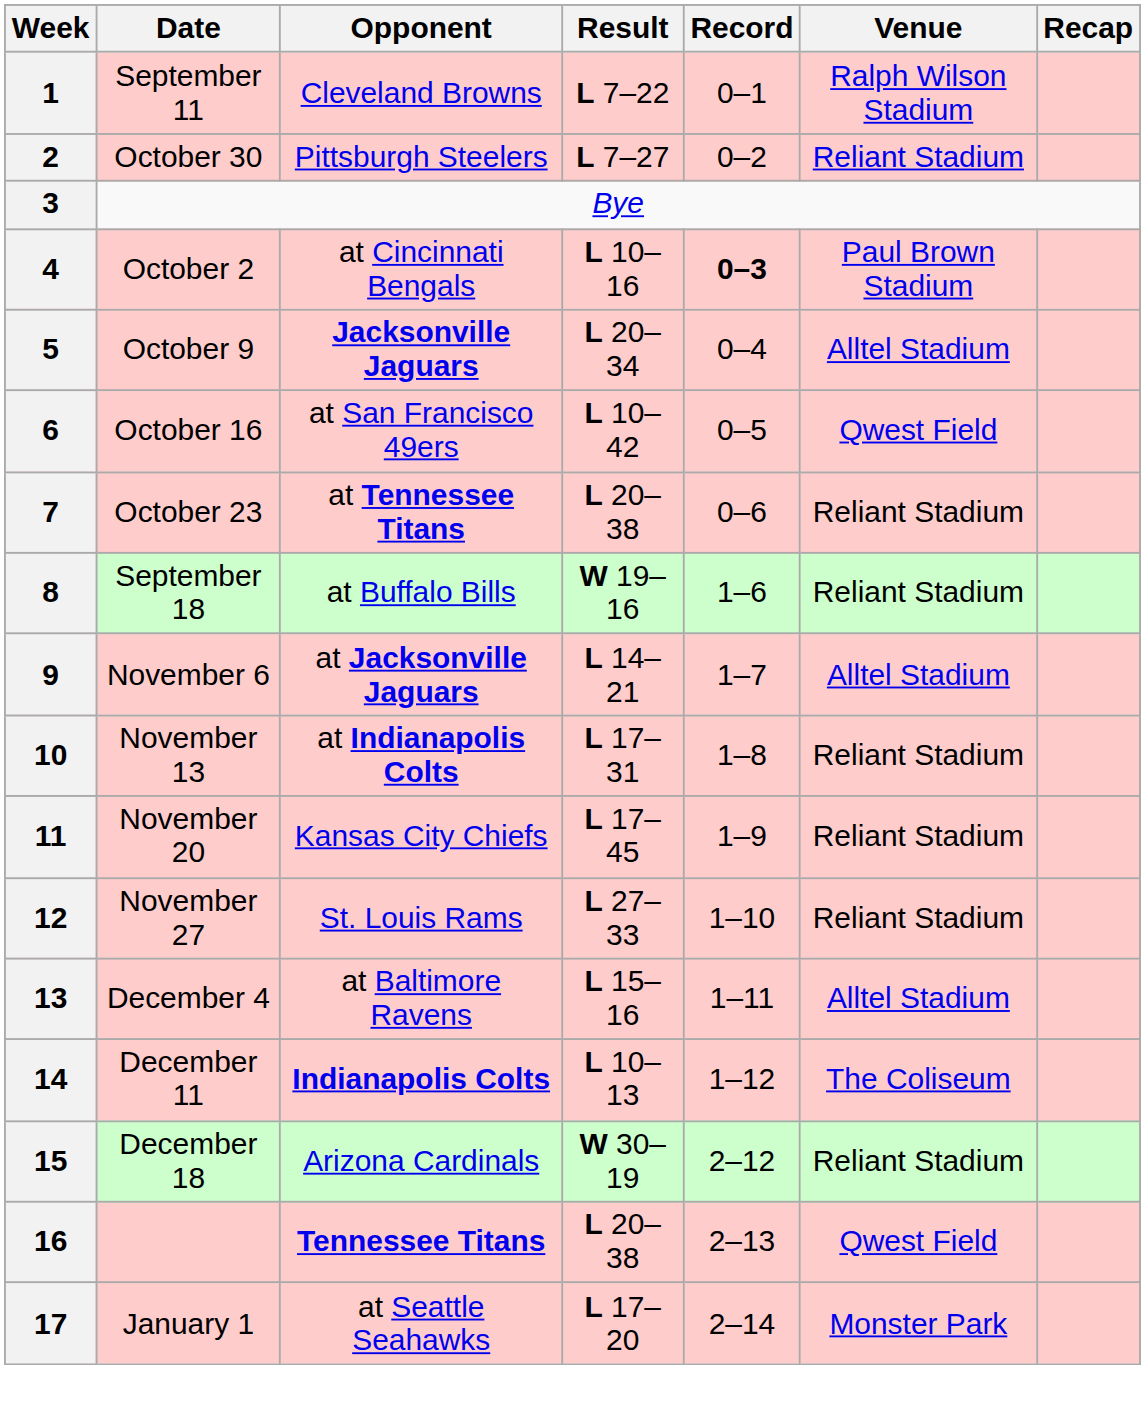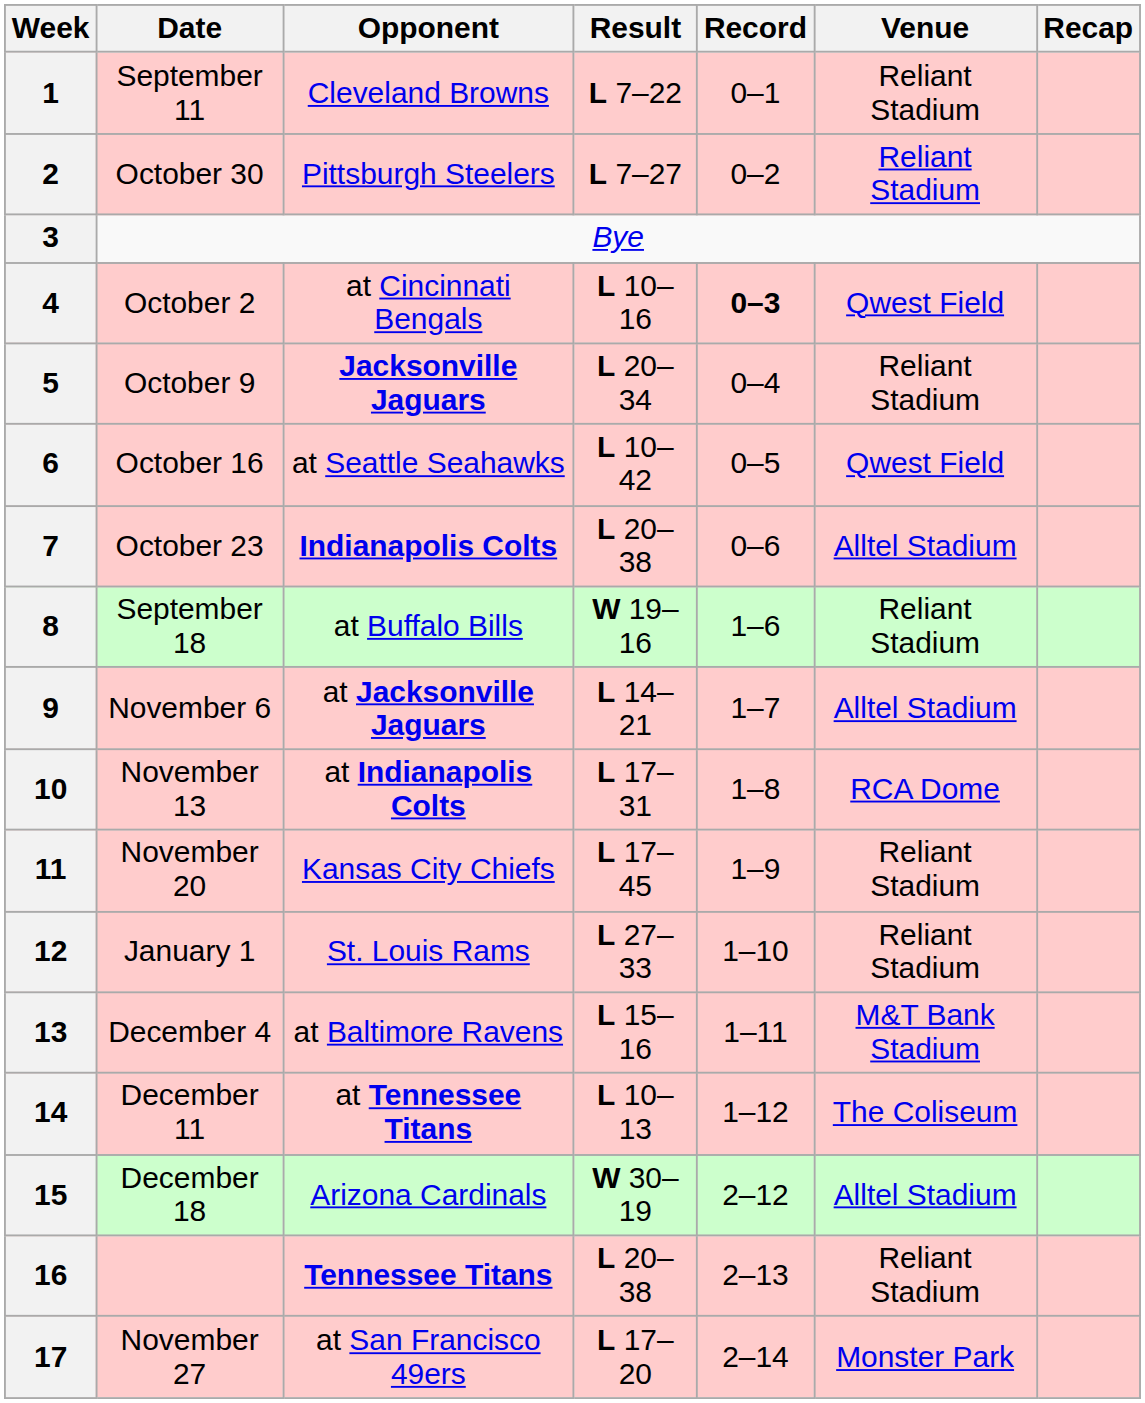(918, 92) Ralph Wilson Stadium -> (925, 92) Reliant Stadium
(918, 268) Paul Brown Stadium -> (925, 302) Qwest Field
(918, 349) Alltel Stadium -> (925, 383) Reliant Stadium
(421, 430) at San Francisco 49ers -> (428, 464) at Seattle Seahawks
(421, 511) at Tennessee Titans -> (428, 545) Indianapolis Colts
(918, 511) Reliant Stadium -> (925, 545) Alltel Stadium
(918, 755) Reliant Stadium -> (925, 788) RCA Dome
(188, 917) November 27 -> (190, 951) January 1
(918, 998) Alltel Stadium -> (925, 1032) M&T Bank Stadium
(421, 1079) Indianapolis Colts -> (428, 1113) at Tennessee Titans
(918, 1160) Reliant Stadium -> (925, 1194) Alltel Stadium
(918, 1241) Qwest Field -> (925, 1275) Reliant Stadium
(188, 1322) January 1 -> (190, 1356) November 27
(421, 1322) at Seattle Seahawks -> (428, 1356) at San Francisco 49ers
